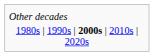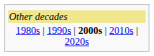(38, 16) no background -> (38, 16) khaki background
